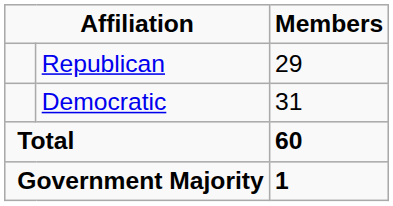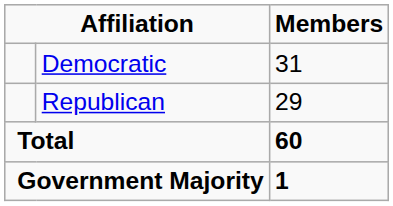rows swapped: (104, 102) <-> (103, 63)
